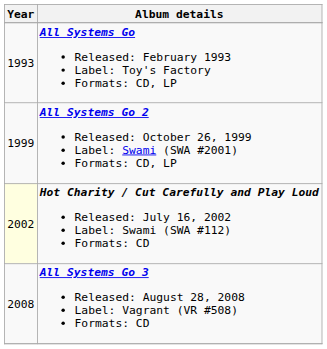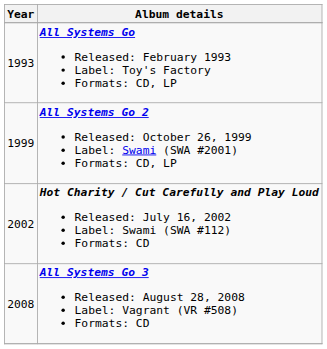(21, 223) lightyellow background -> (21, 223) no background
